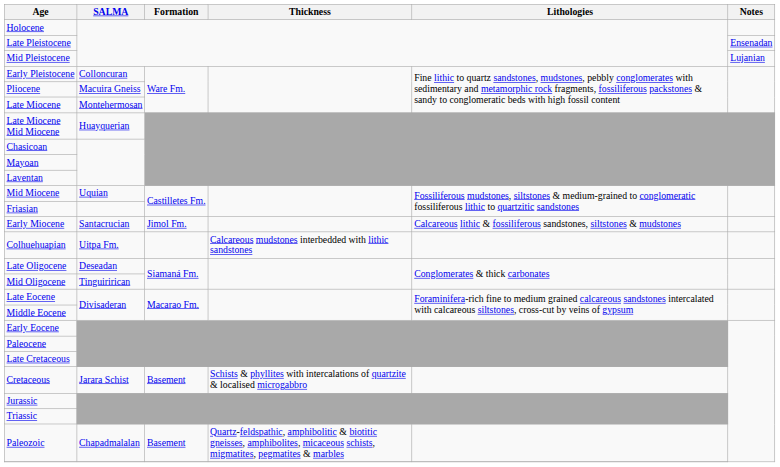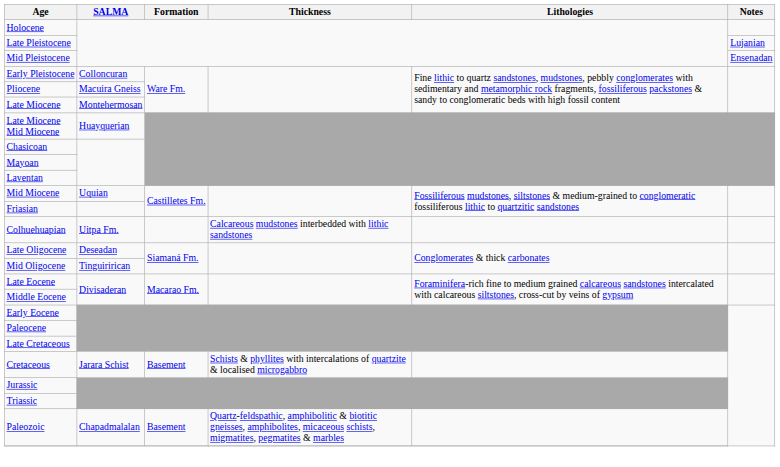(751, 43) Ensenadan -> (748, 43) Lujanian
(748, 58) Lujanian -> (751, 58) Ensenadan
- row: (35, 224)
